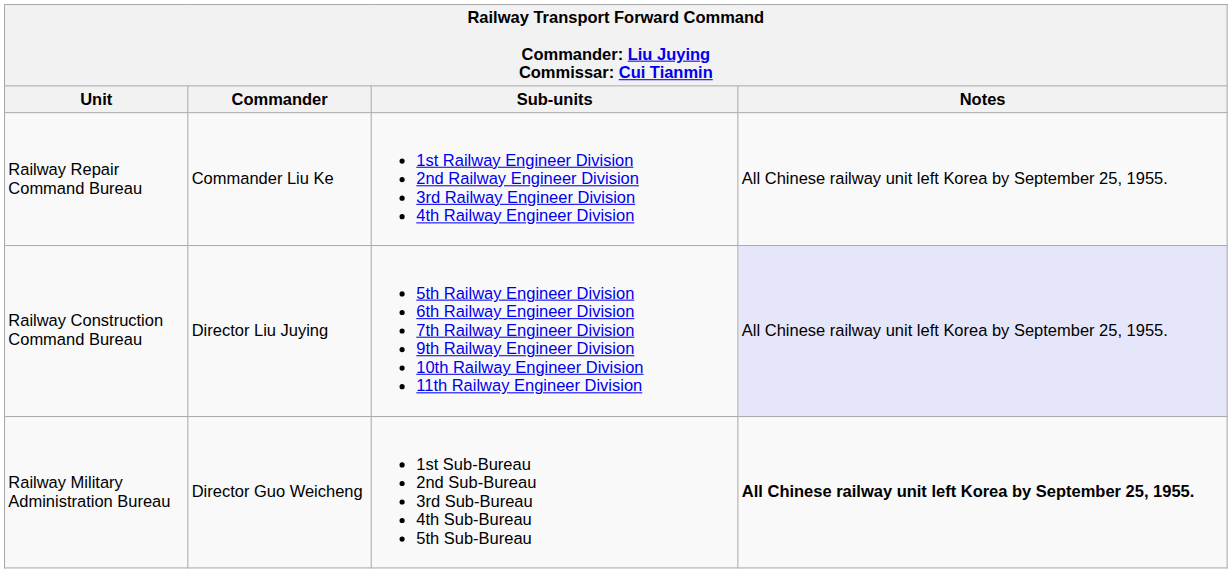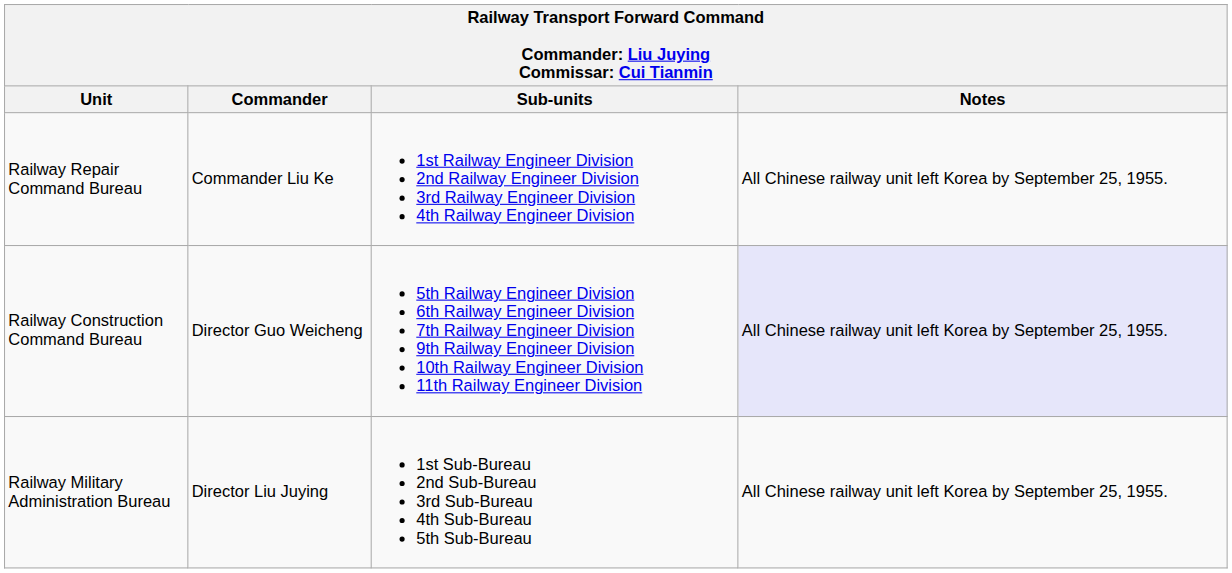(260, 330) Director Liu Juying -> (277, 330) Director Guo Weicheng
(277, 491) Director Guo Weicheng -> (260, 491) Director Liu Juying
(968, 491) bold -> (955, 491) normal
